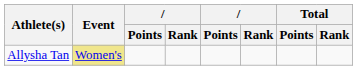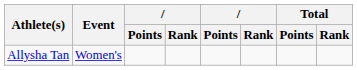(98, 55) khaki background -> (98, 55) no background
